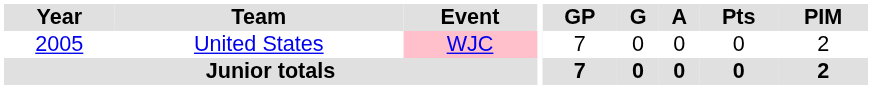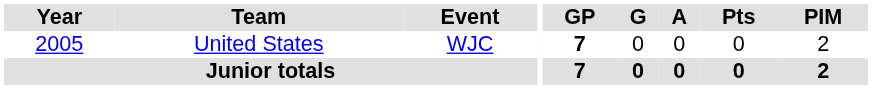(470, 44) pink background -> (470, 44) no background
(580, 44) normal -> (580, 44) bold
